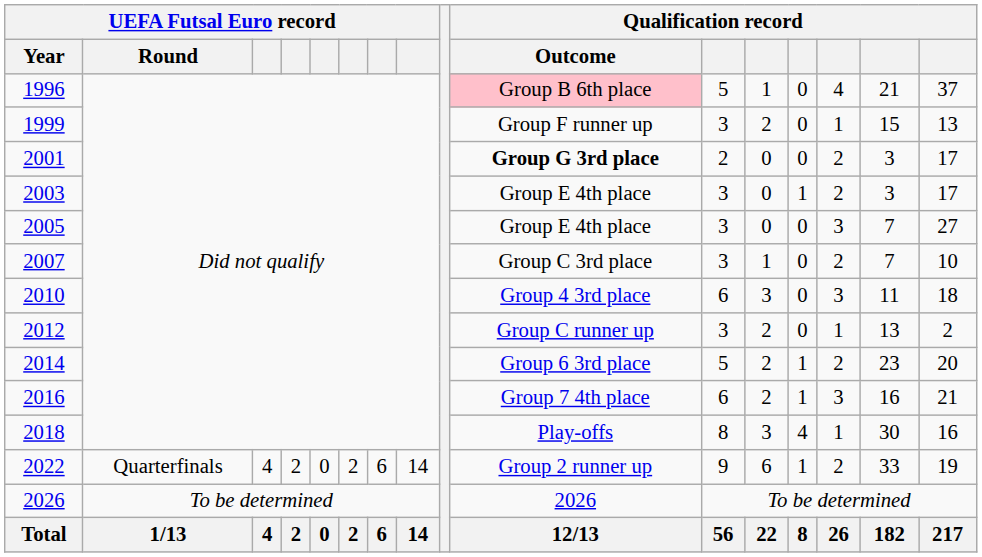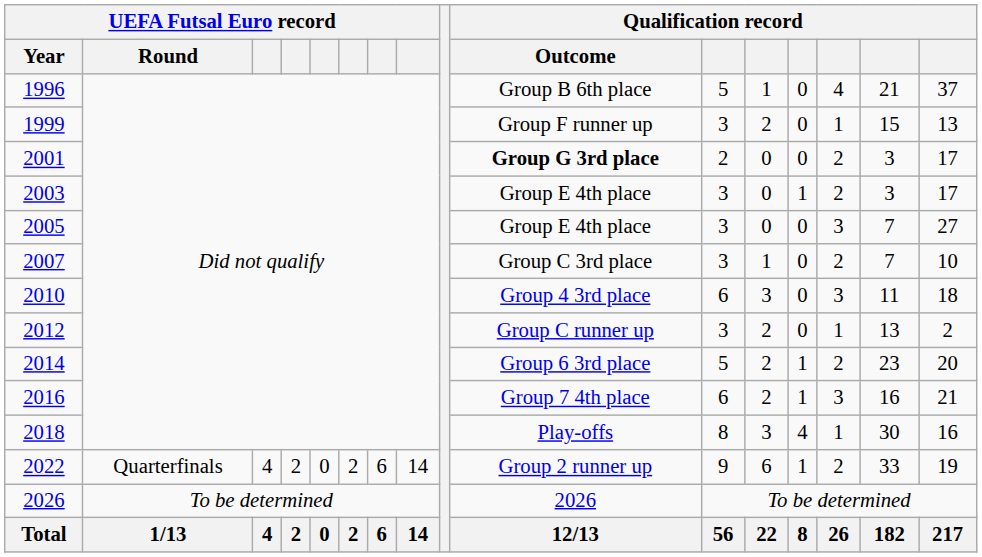(575, 90) pink background -> (575, 90) no background
